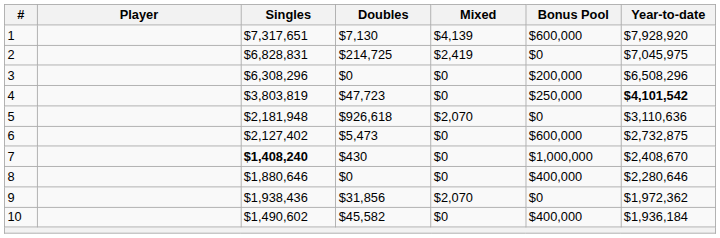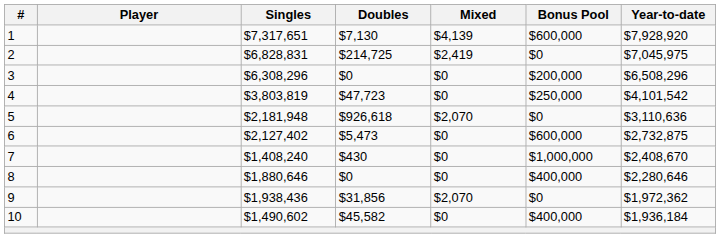(656, 96) bold -> (656, 96) normal
(276, 157) bold -> (276, 157) normal
